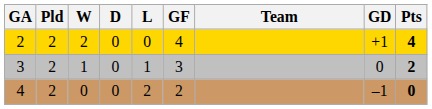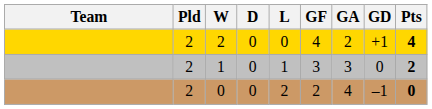columns swapped: (279, 16) <-> (20, 16)
